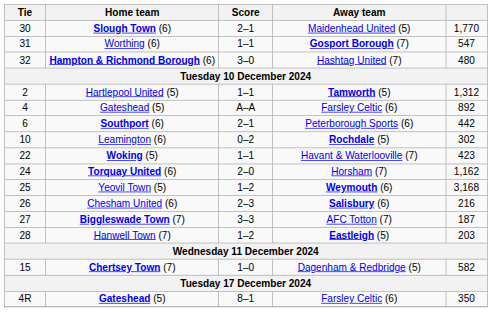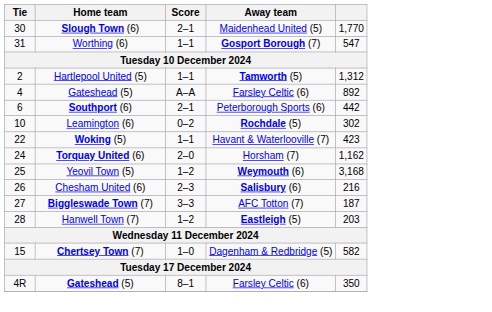- row: (25, 60)
